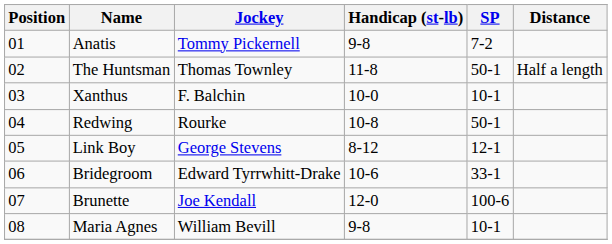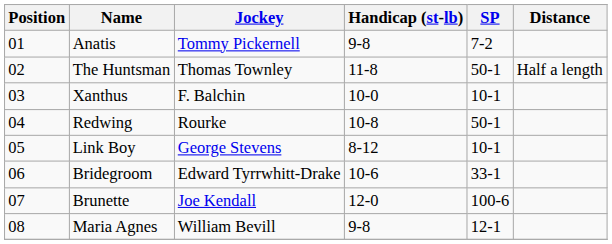(486, 148) 12-1 -> (486, 148) 10-1
(486, 226) 10-1 -> (486, 226) 12-1
